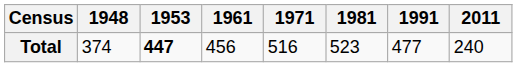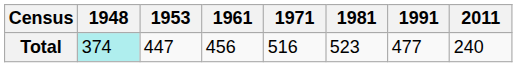(97, 47) no background -> (97, 47) paleturquoise background
(159, 47) bold -> (159, 47) normal
